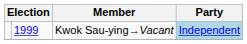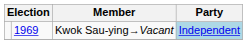(26, 30) 1999 -> (26, 30) 1969
